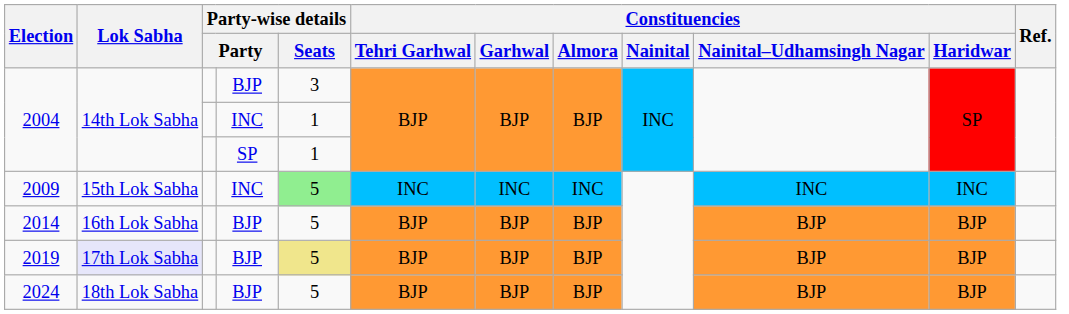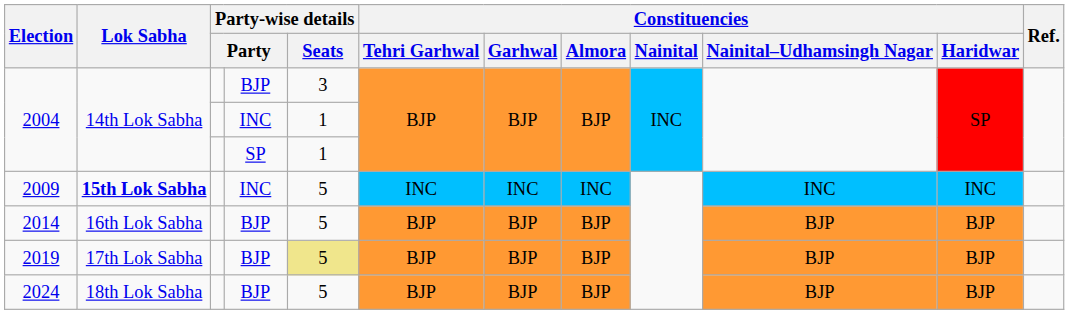(140, 188) normal -> (144, 188) bold
(315, 188) lightgreen background -> (323, 188) no background
(140, 257) lavender background -> (144, 257) no background
